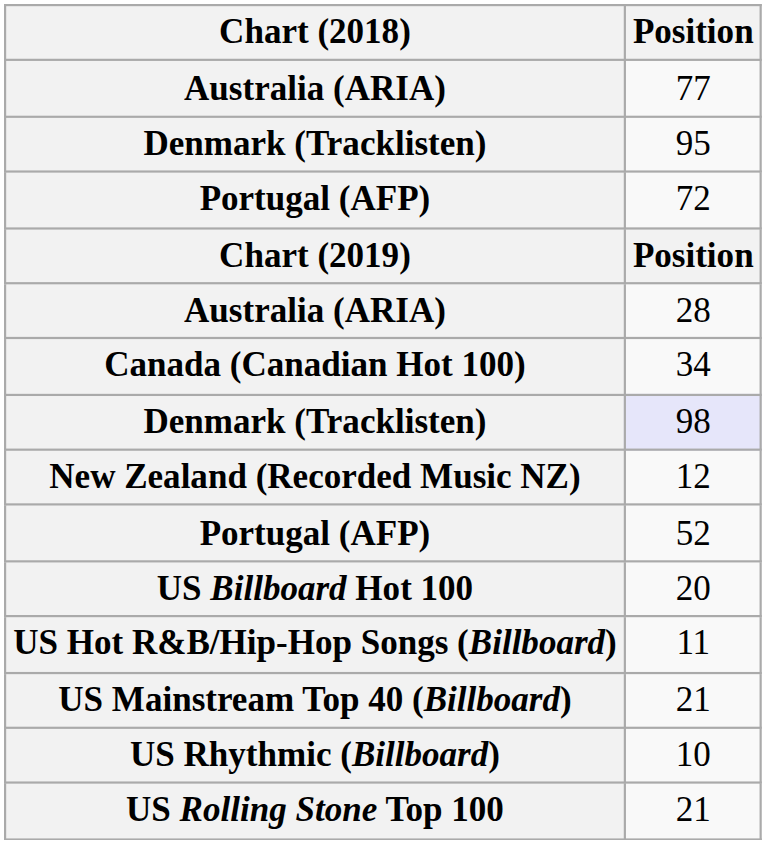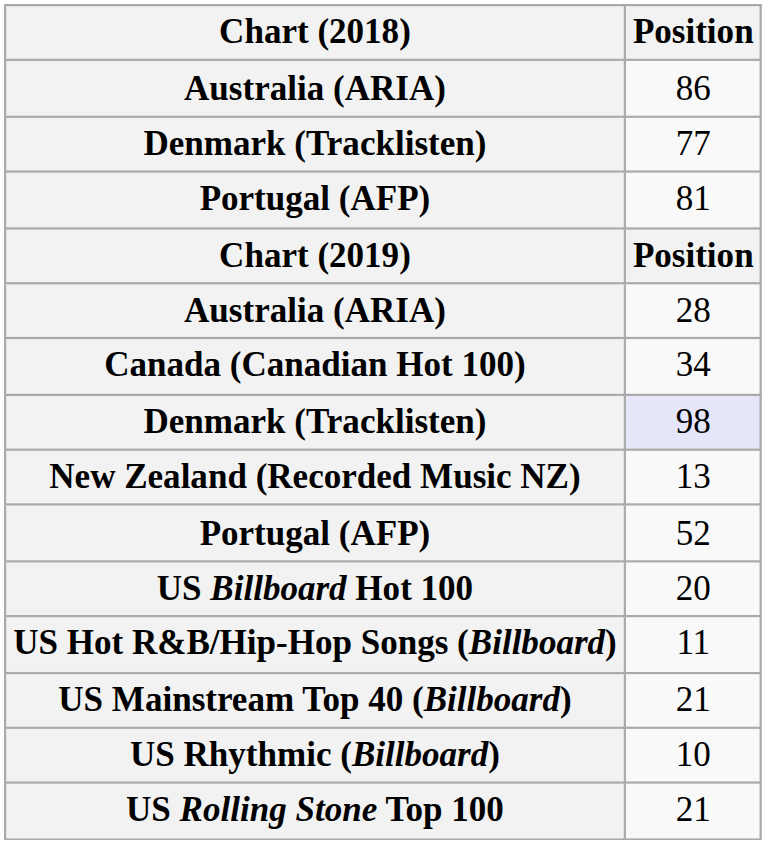(693, 87) 77 -> (693, 87) 86
(693, 143) 95 -> (693, 143) 77
(693, 198) 72 -> (693, 198) 81
(693, 476) 12 -> (693, 476) 13
